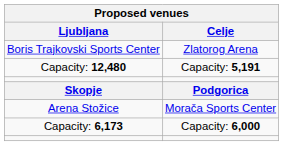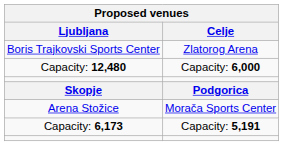(221, 67) Capacity: 5,191 -> (221, 67) Capacity: 6,000
(221, 126) Capacity: 6,000 -> (221, 126) Capacity: 5,191
